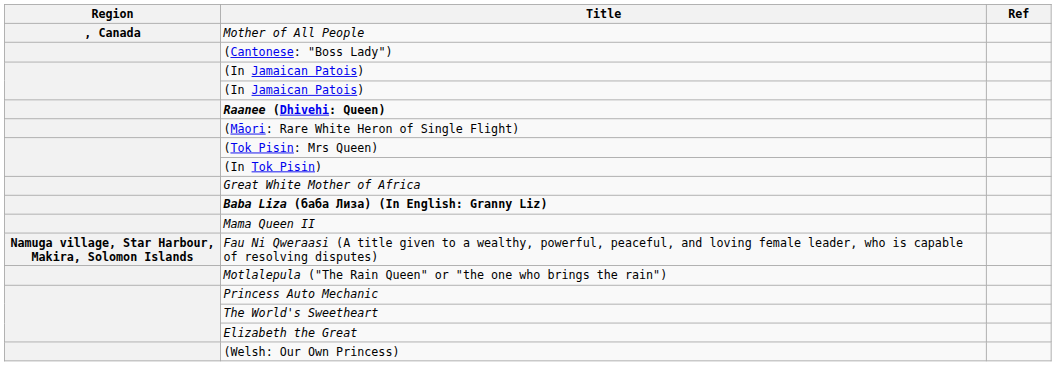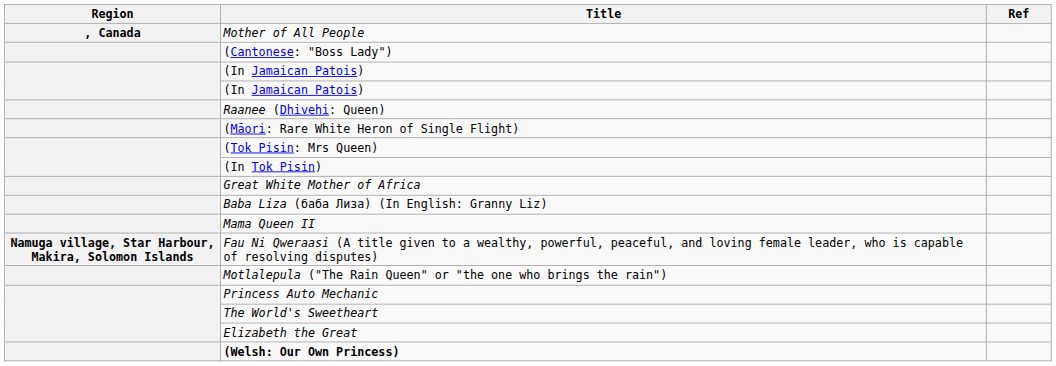(304, 109) bold -> (304, 109) normal
(385, 205) bold -> (385, 205) normal
(311, 352) normal -> (311, 352) bold
